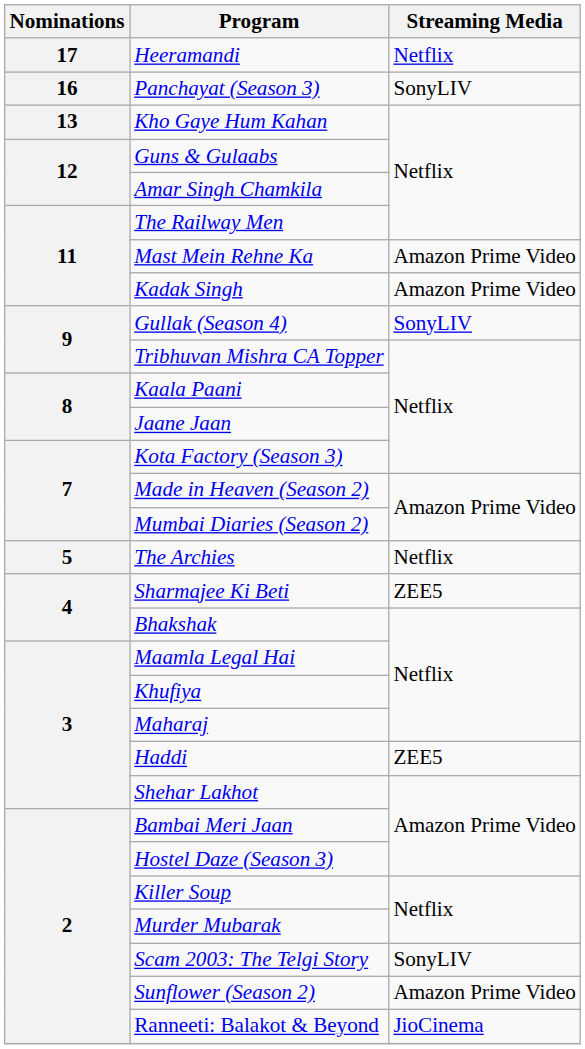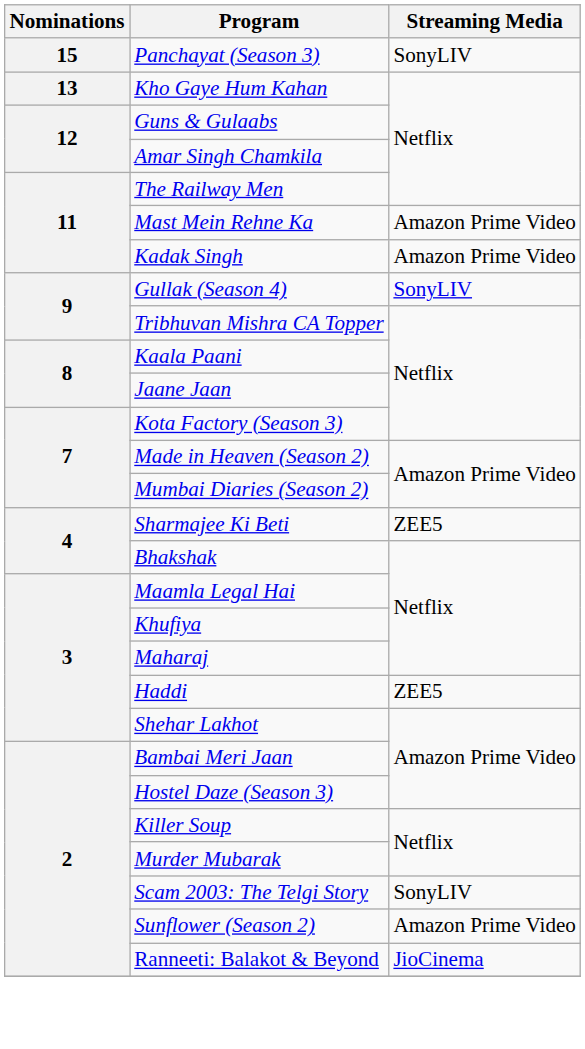- row: (187, 54)
(67, 88) 16 -> (67, 54) 15
- row: (184, 557)
